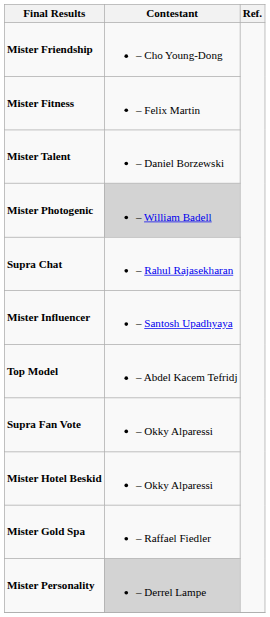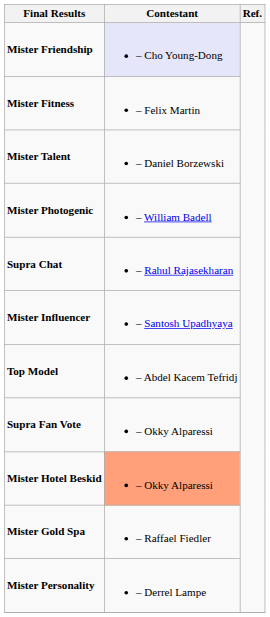(172, 56) no background -> (172, 56) lavender background
(172, 217) lightgrey background -> (172, 217) no background
(172, 485) no background -> (172, 485) lightsalmon background
(172, 592) lightgrey background -> (172, 592) no background
